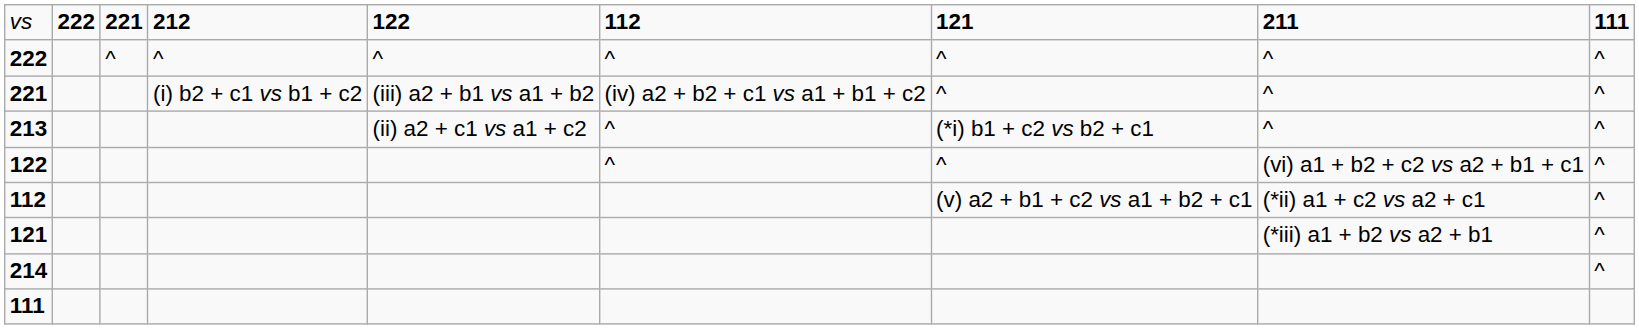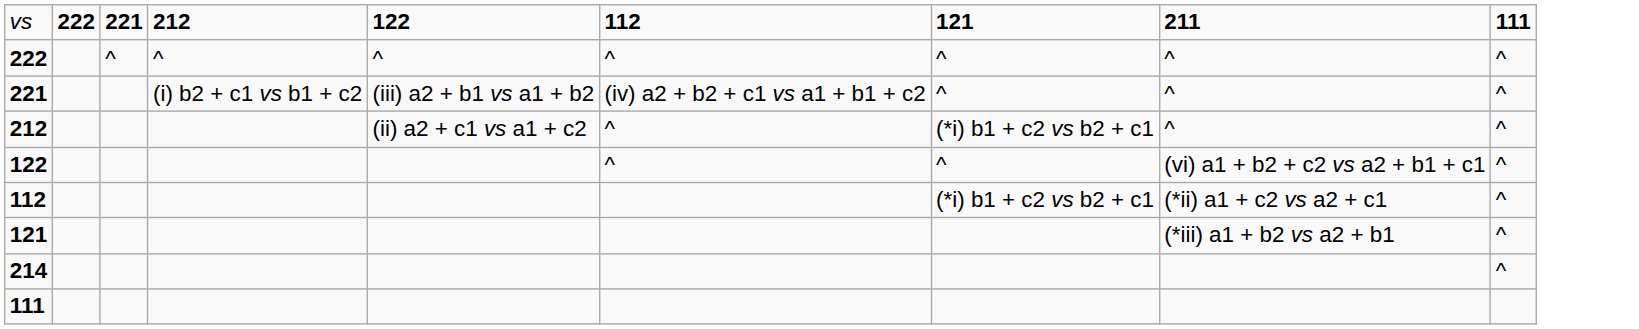(29, 128) 213 -> (29, 128) 212
(1094, 199) (v) a2 + b1 + c2 vs a1 + b2 + c1 -> (1045, 199) (*i) b1 + c2 vs b2 + c1
